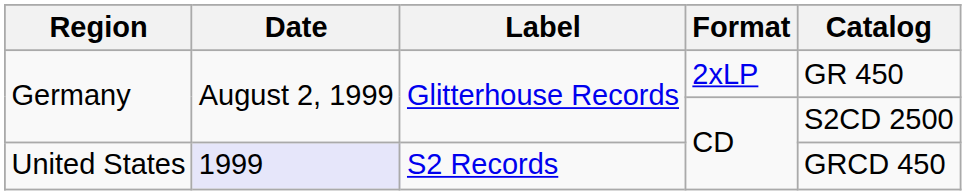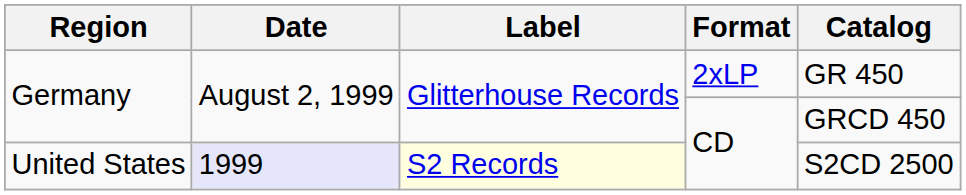(879, 119) S2CD 2500 -> (875, 119) GRCD 450
(483, 165) no background -> (483, 165) lightyellow background
(875, 165) GRCD 450 -> (879, 165) S2CD 2500
